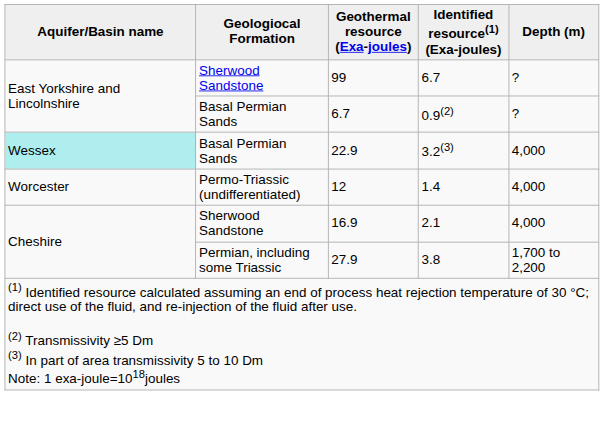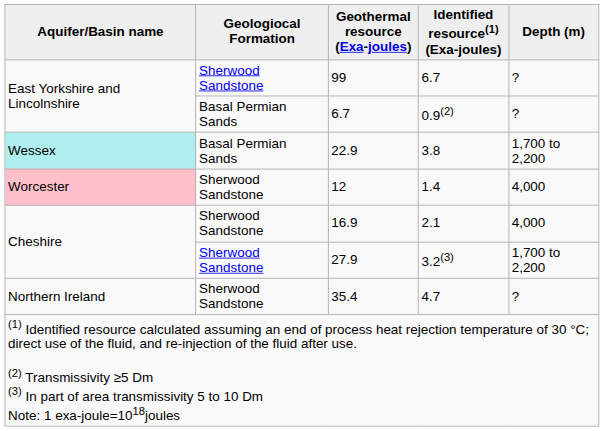(438, 150) 3.2(3) -> (431, 150) 3.8
(528, 150) 4,000 -> (536, 150) 1,700 to 2,200
(39, 187) no background -> (39, 187) pink background
(250, 187) Permo-Triassic (undifferentiated) -> (231, 187) Sherwood Sandstone
(254, 260) Permian, including some Triassic -> (231, 260) Sherwood Sandstone
(431, 260) 3.8 -> (438, 260) 3.2(3)
+ row: (344, 296)
